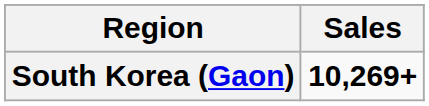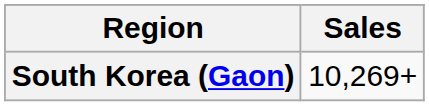(363, 75) bold -> (363, 75) normal
